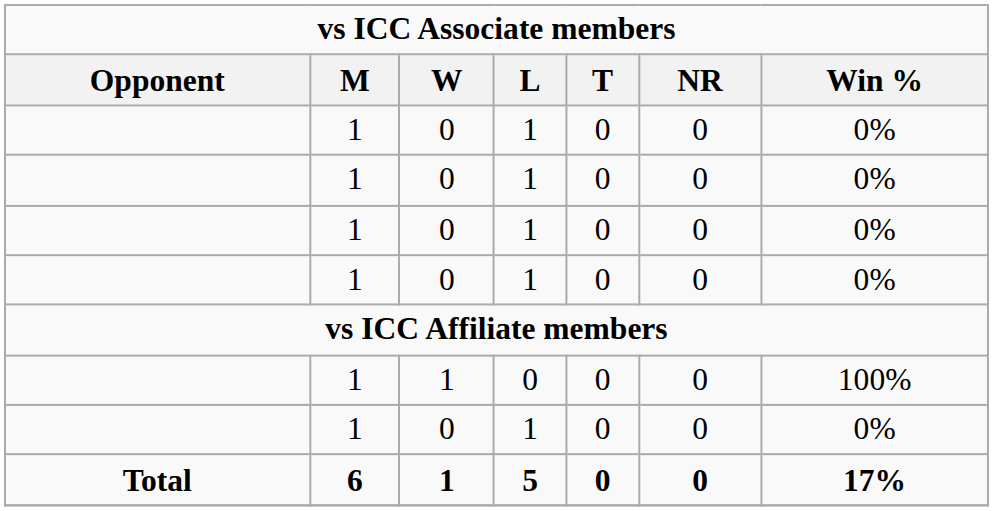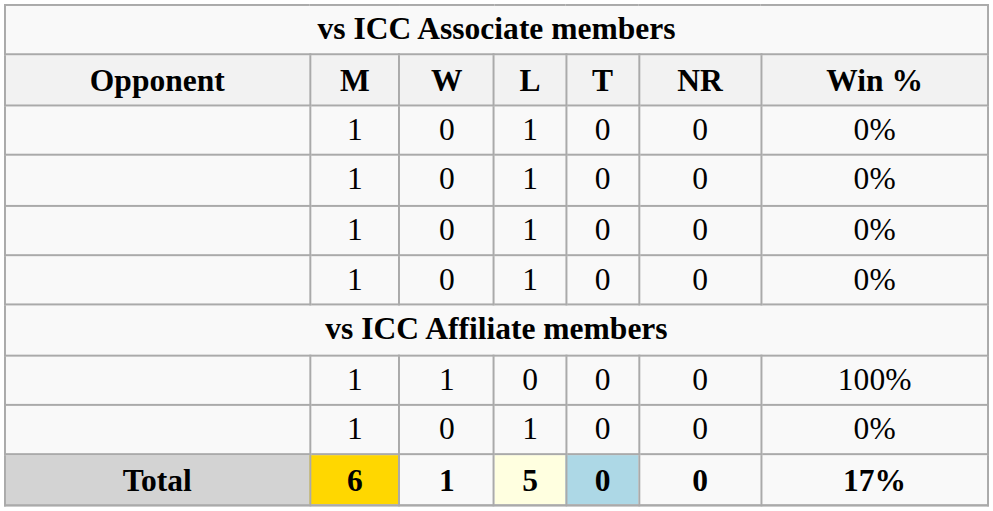(157, 479) no background -> (157, 479) lightgrey background
(355, 479) no background -> (355, 479) gold background
(530, 479) no background -> (530, 479) lightyellow background
(603, 479) no background -> (603, 479) lightblue background
